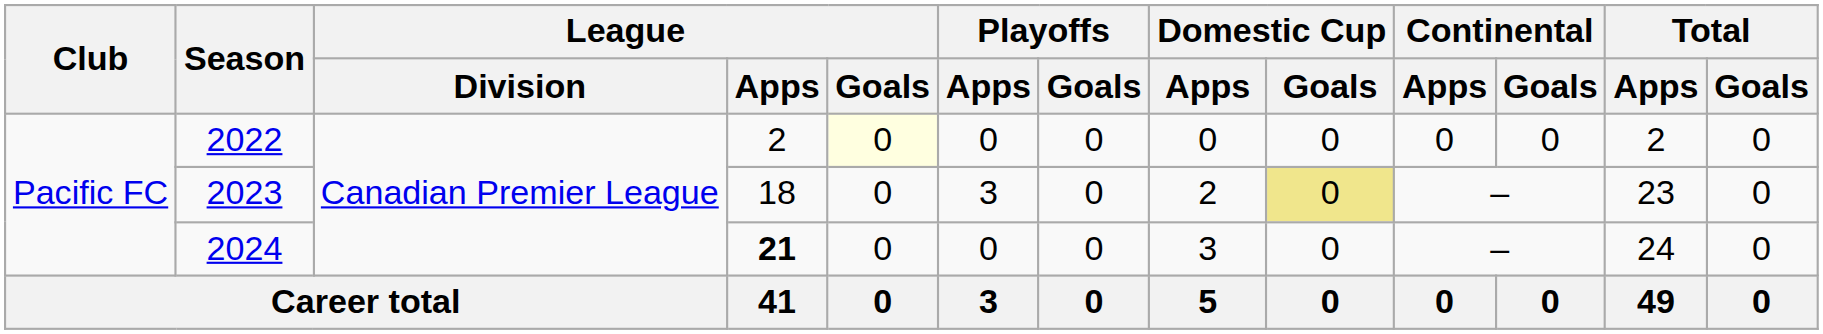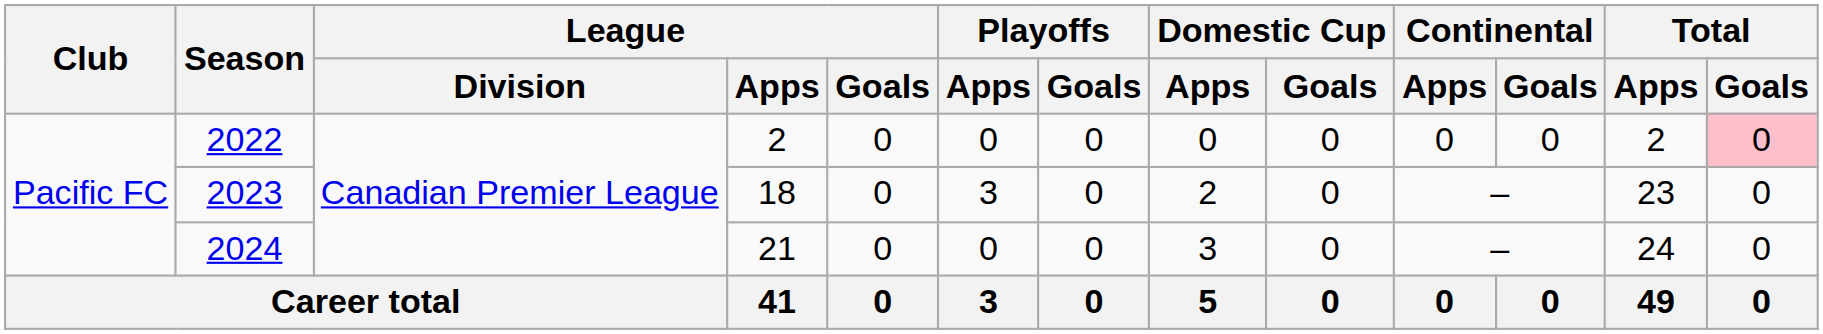(883, 139) lightyellow background -> (883, 139) no background
(1762, 139) no background -> (1762, 139) pink background
(1330, 193) khaki background -> (1330, 193) no background
(777, 247) bold -> (777, 247) normal
